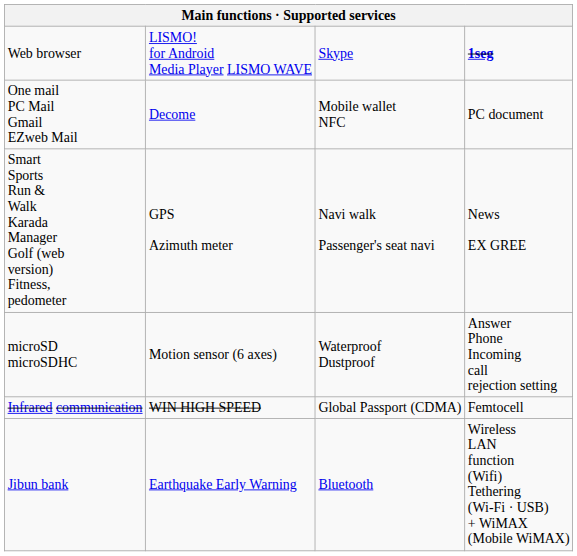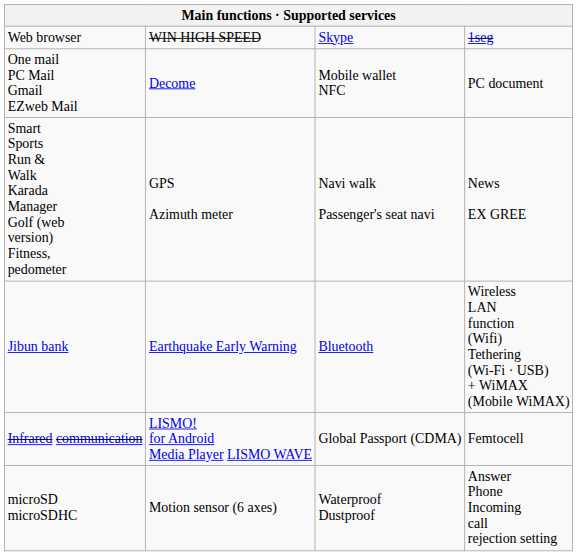(230, 53) LISMO! for Android Media Player LISMO WAVE -> (205, 37) WIN HIGH SPEED
(481, 53) bold -> (481, 37) normal
rows swapped: (38, 484) <-> (42, 354)
(205, 407) WIN HIGH SPEED -> (230, 439) LISMO! for Android Media Player LISMO WAVE
